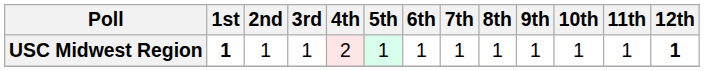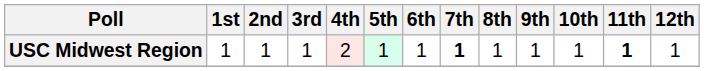(226, 50) bold -> (226, 50) normal
(459, 50) normal -> (459, 50) bold
(627, 50) normal -> (627, 50) bold
(675, 50) bold -> (675, 50) normal
